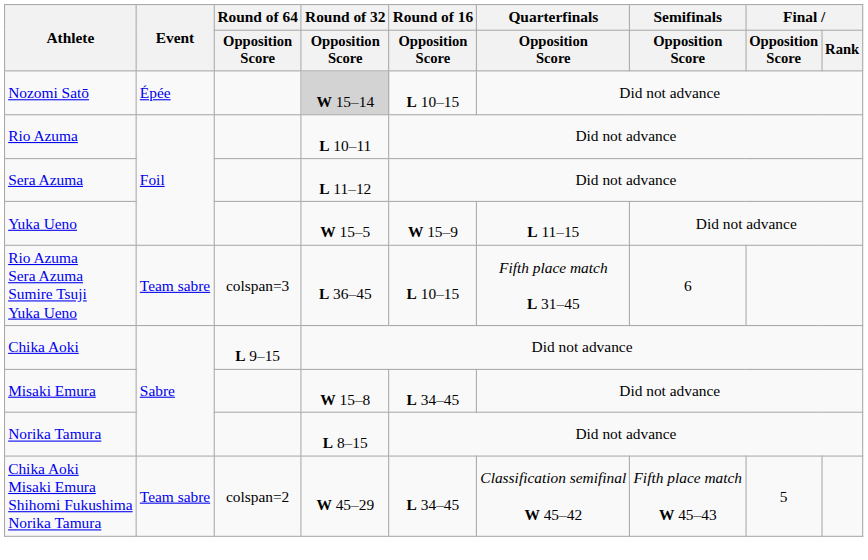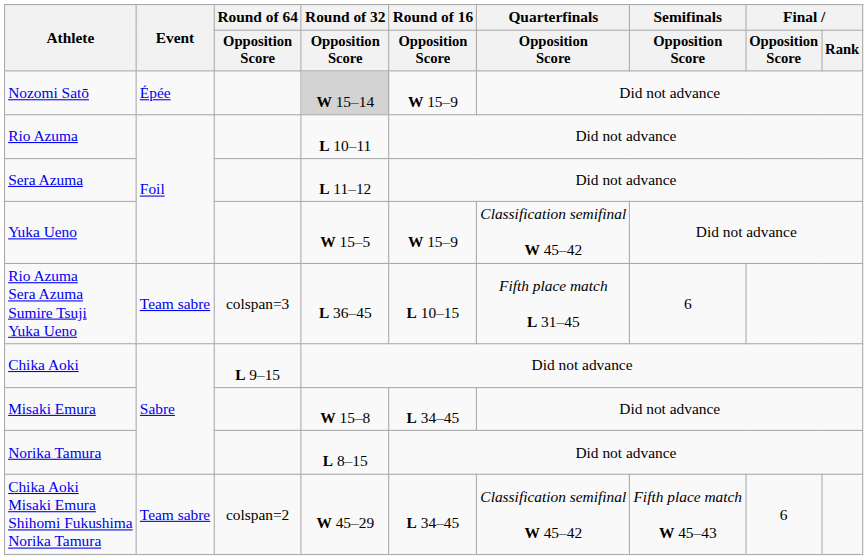(433, 102) L 10–15 -> (433, 102) W 15–9
(553, 233) L 11–15 -> (553, 233) Classification semifinal W 45–42
(784, 496) 5 -> (784, 514) 6
